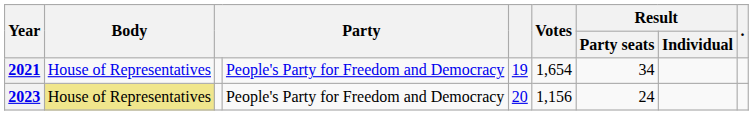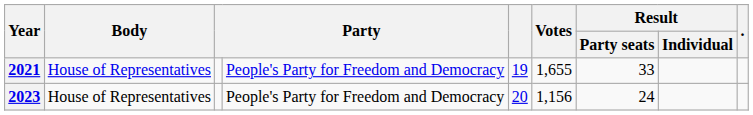(554, 70) 1,654 -> (554, 70) 1,655
(646, 70) 34 -> (646, 70) 33
(129, 97) khaki background -> (129, 97) no background
